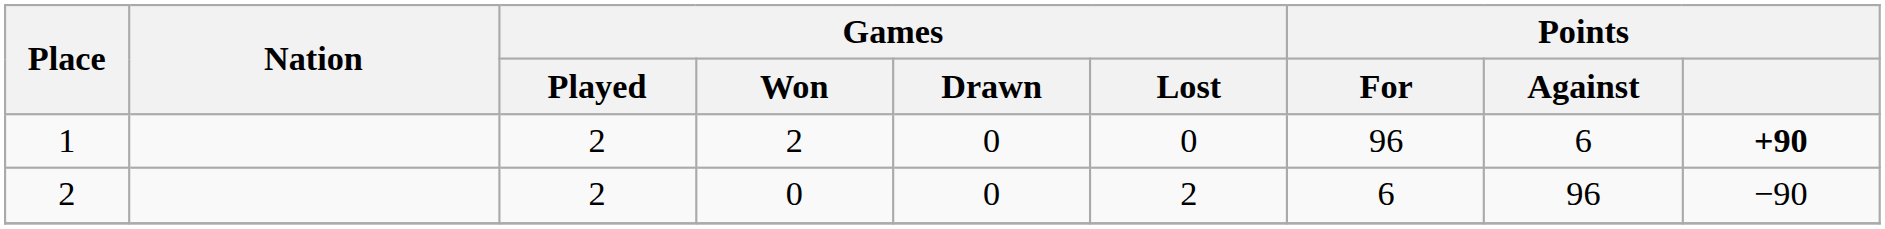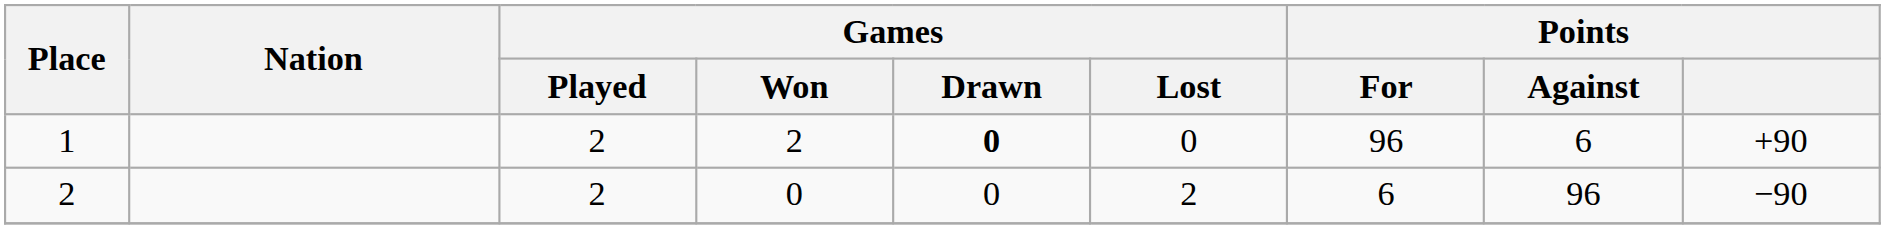(992, 140) normal -> (992, 140) bold
(1781, 140) bold -> (1781, 140) normal
